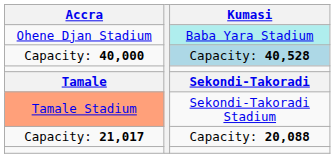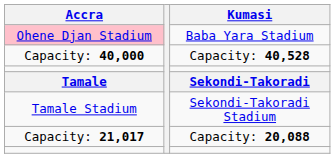(84, 35) no background -> (84, 35) pink background
(250, 35) paleturquoise background -> (250, 35) no background
(250, 55) lightblue background -> (250, 55) no background
(84, 109) lightsalmon background -> (84, 109) no background
